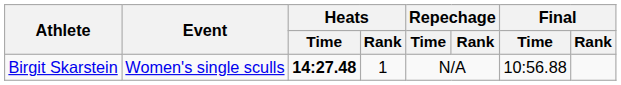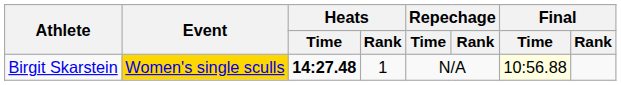(205, 68) no background -> (205, 68) gold background
(535, 68) no background -> (535, 68) lightyellow background
